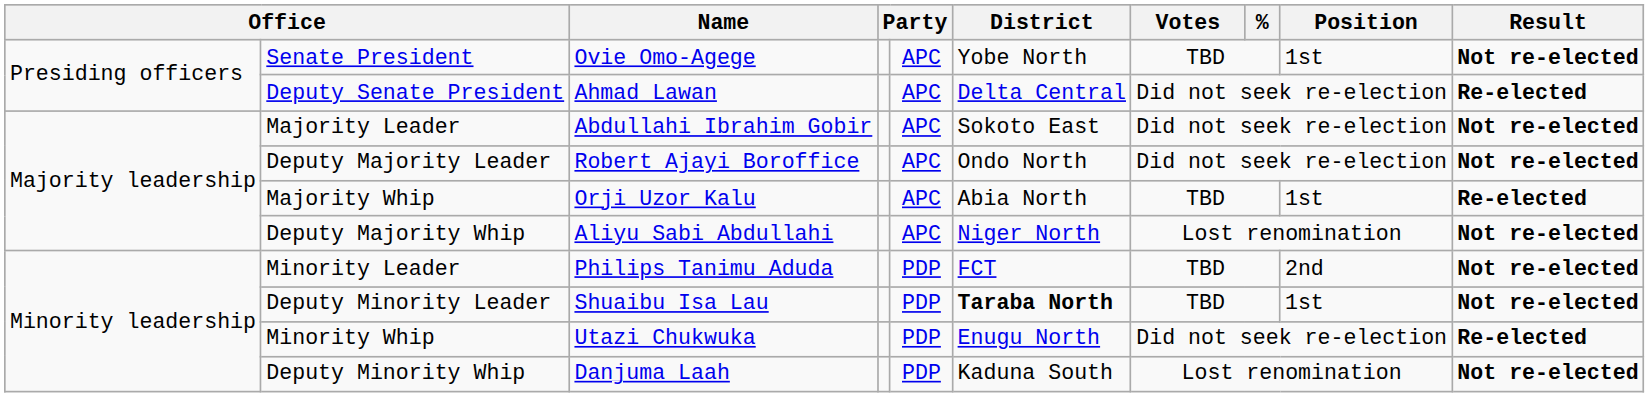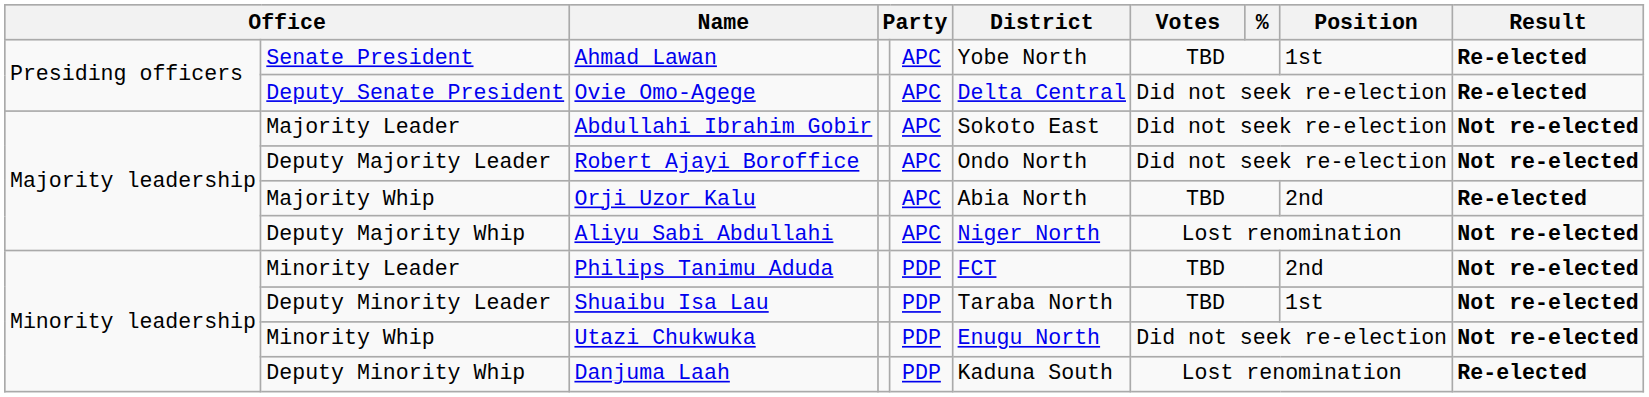(665, 58) Ovie Omo-Agege -> (646, 58) Ahmad Lawan
(1548, 58) Not re-elected -> (1522, 58) Re-elected
(646, 93) Ahmad Lawan -> (665, 93) Ovie Omo-Agege
(1304, 198) 1st -> (1304, 198) 2nd
(1035, 304) bold -> (1035, 304) normal
(1522, 339) Re-elected -> (1548, 339) Not re-elected
(1548, 374) Not re-elected -> (1522, 374) Re-elected
